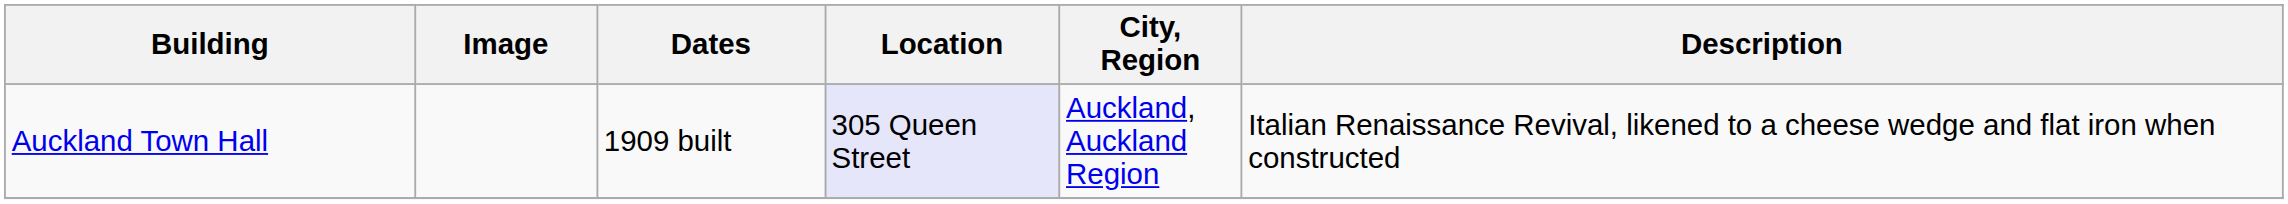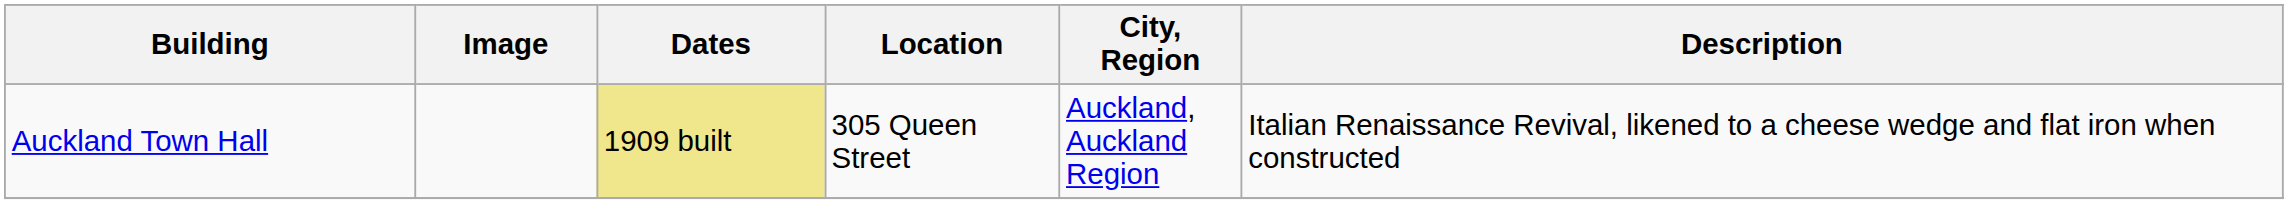(668, 140) no background -> (668, 140) khaki background
(904, 140) lavender background -> (904, 140) no background
